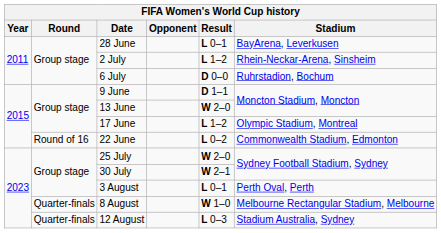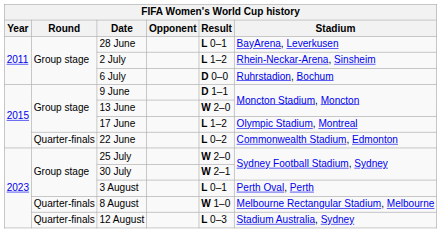(61, 140) Round of 16 -> (64, 140) Quarter-finals
